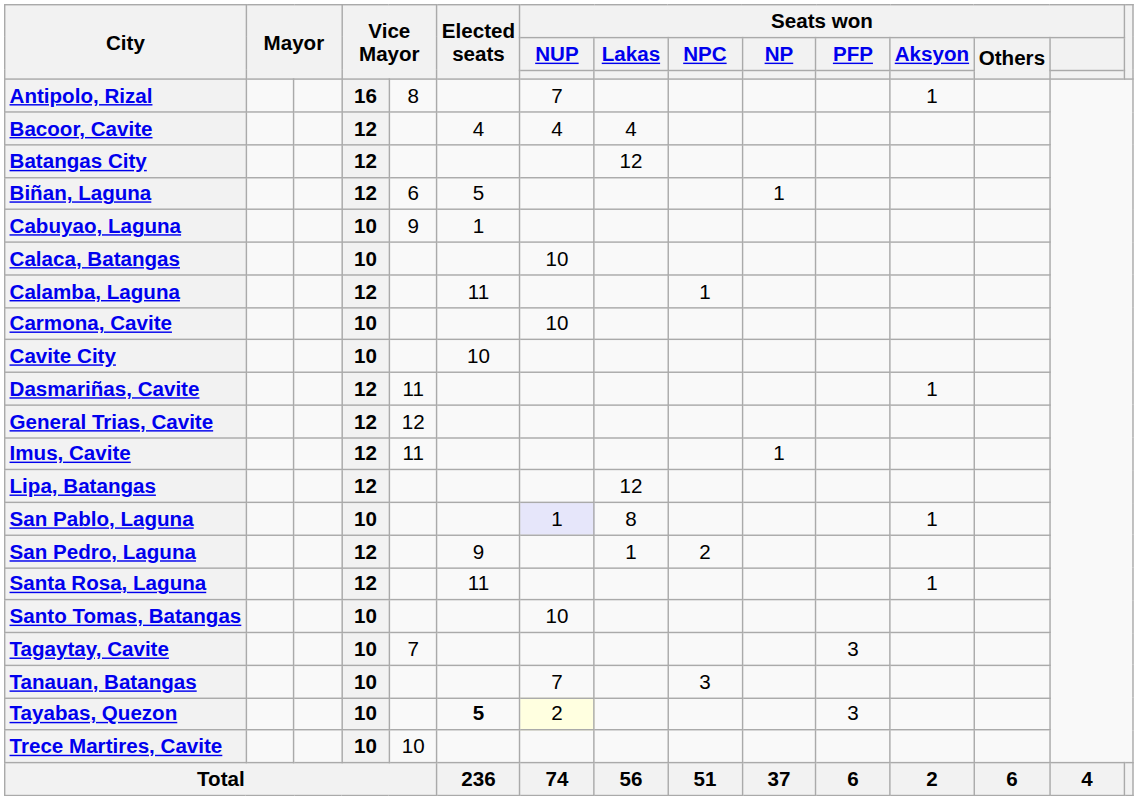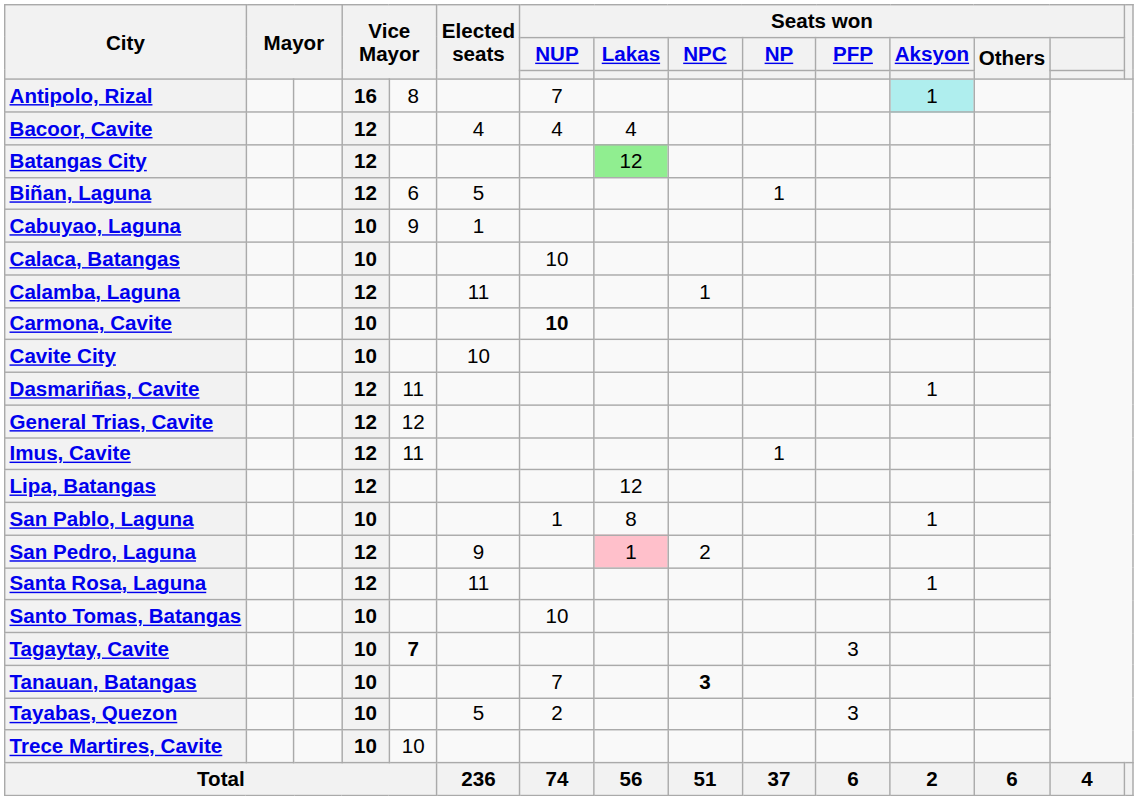(932, 96) no background -> (932, 96) paleturquoise background
(631, 161) no background -> (631, 161) lightgreen background
(557, 324) normal -> (557, 324) bold
(557, 519) lavender background -> (557, 519) no background
(631, 552) no background -> (631, 552) pink background
(413, 649) normal -> (413, 649) bold
(705, 682) normal -> (705, 682) bold
(478, 714) bold -> (478, 714) normal
(557, 714) lightyellow background -> (557, 714) no background
